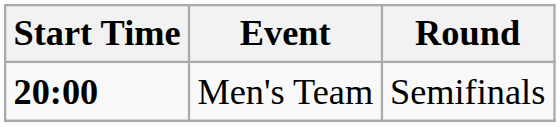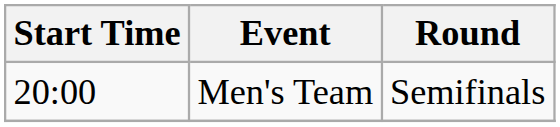(56, 90) bold -> (55, 90) normal
